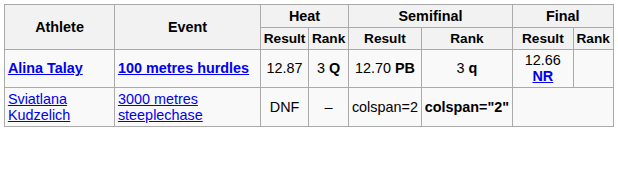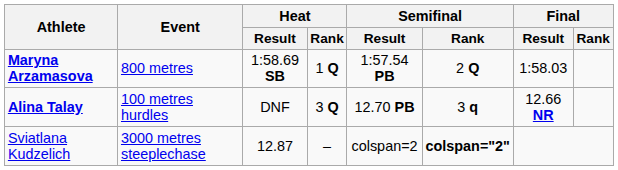+ row: (50, 68)
(184, 68) bold -> (157, 107) normal
(285, 68) 12.87 -> (275, 107) DNF
(285, 107) DNF -> (275, 146) 12.87
